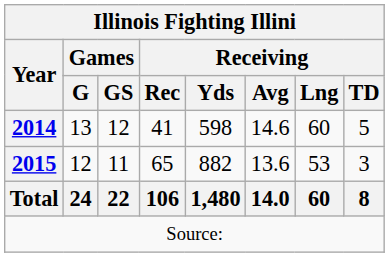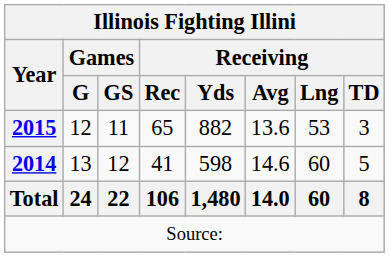rows swapped: (34, 127) <-> (34, 163)
